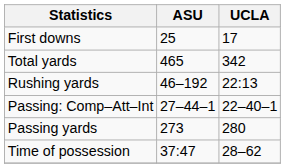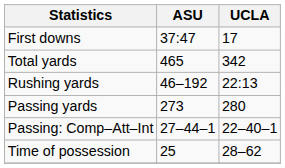(168, 38) 25 -> (178, 38) 37:47
rows swapped: (52, 128) <-> (81, 106)
(178, 151) 37:47 -> (168, 151) 25
